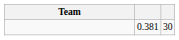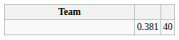(168, 27) 30 -> (168, 27) 40
